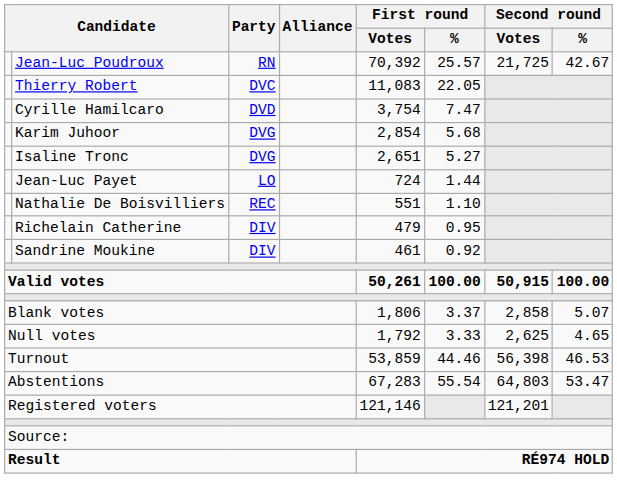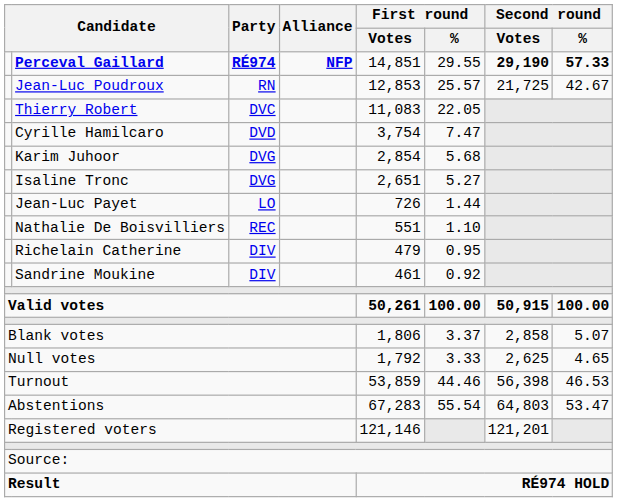+ row: (89, 64)
(395, 64) 70,392 -> (395, 87) 12,853
(408, 181) 724 -> (408, 205) 726
